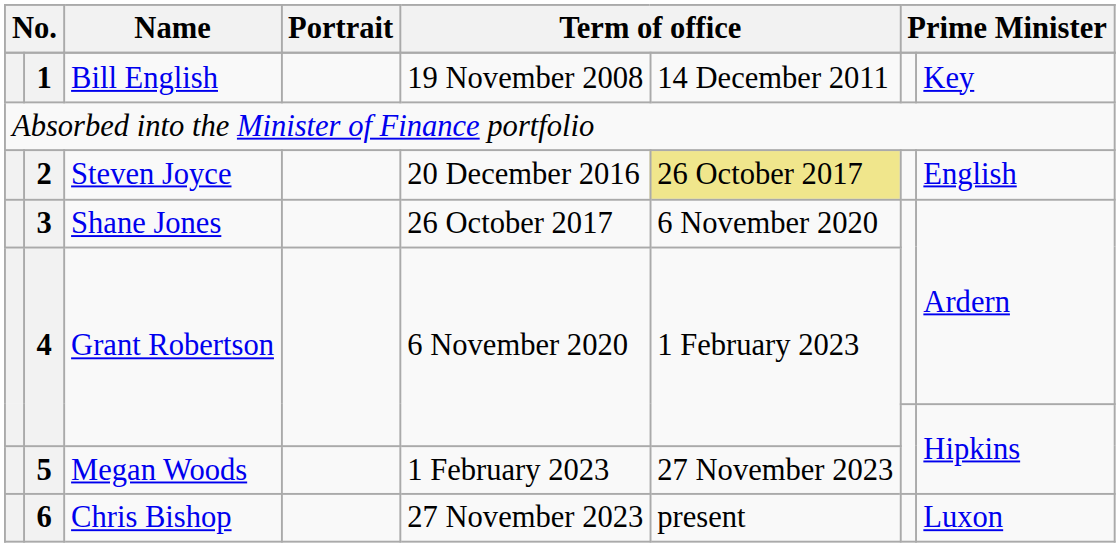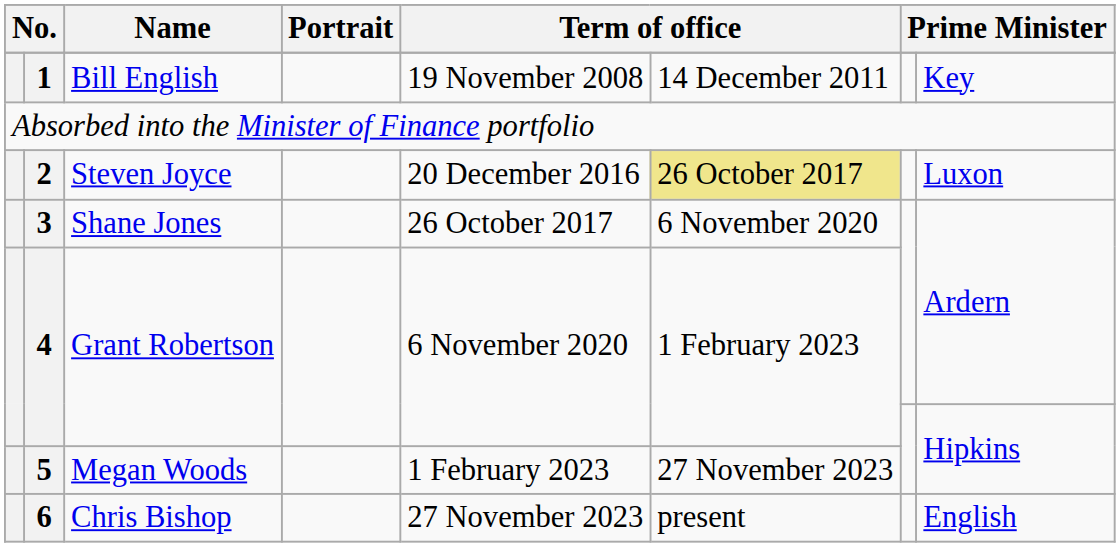(970, 174) English -> (963, 174) Luxon
(963, 517) Luxon -> (970, 517) English
